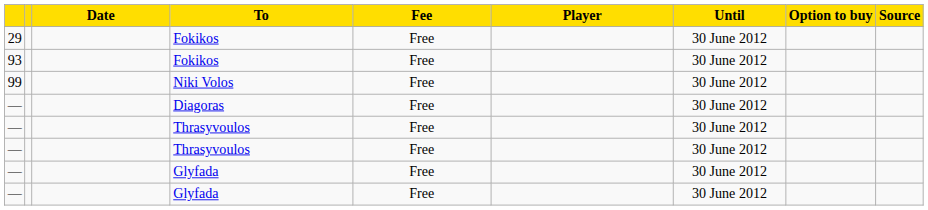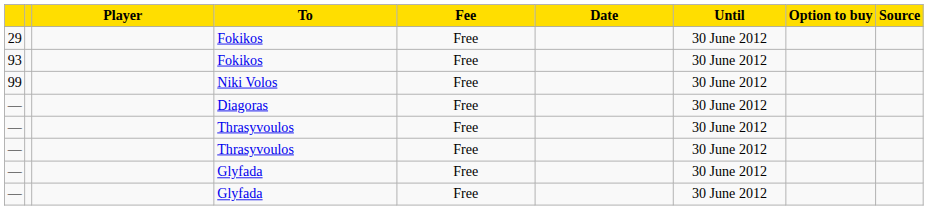columns swapped: (582, 15) <-> (101, 15)
